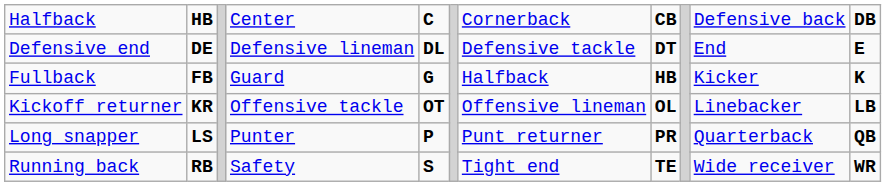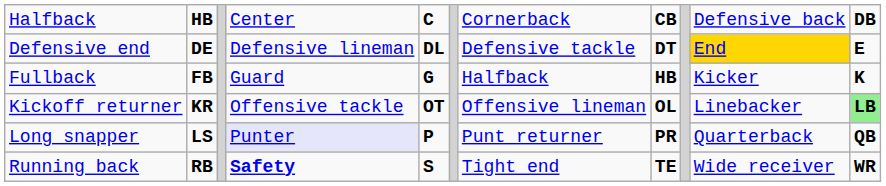(710, 49) no background -> (710, 49) gold background
(865, 108) no background -> (865, 108) lightgreen background
(263, 137) no background -> (263, 137) lavender background
(263, 167) normal -> (263, 167) bold
